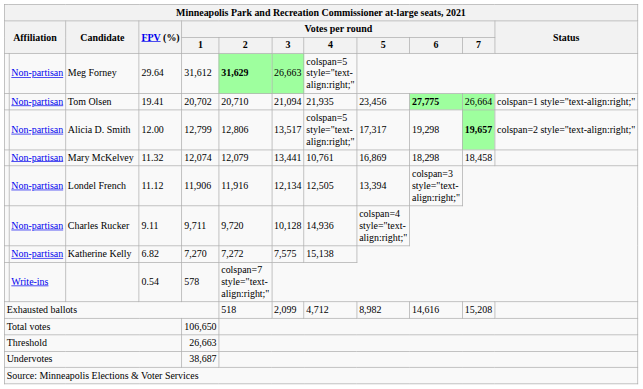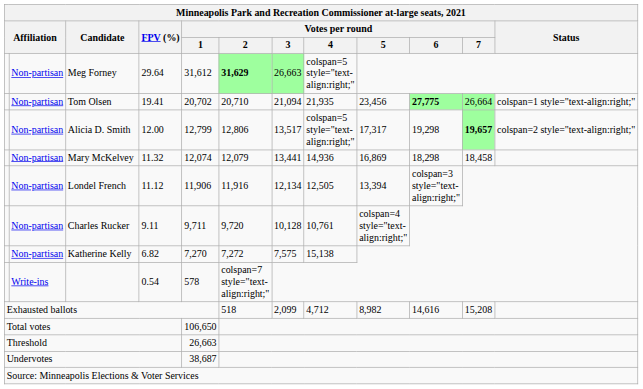(320, 158) 10,761 -> (320, 158) 14,936
(320, 226) 14,936 -> (320, 226) 10,761
